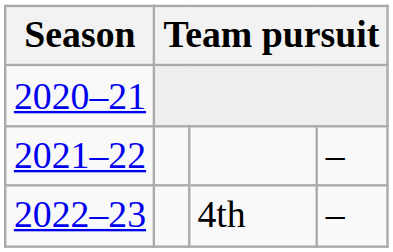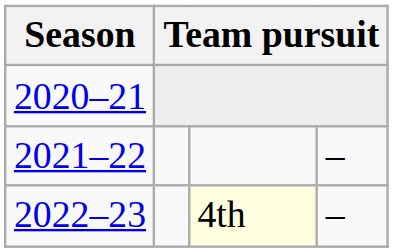(222, 214) no background -> (222, 214) lightyellow background
